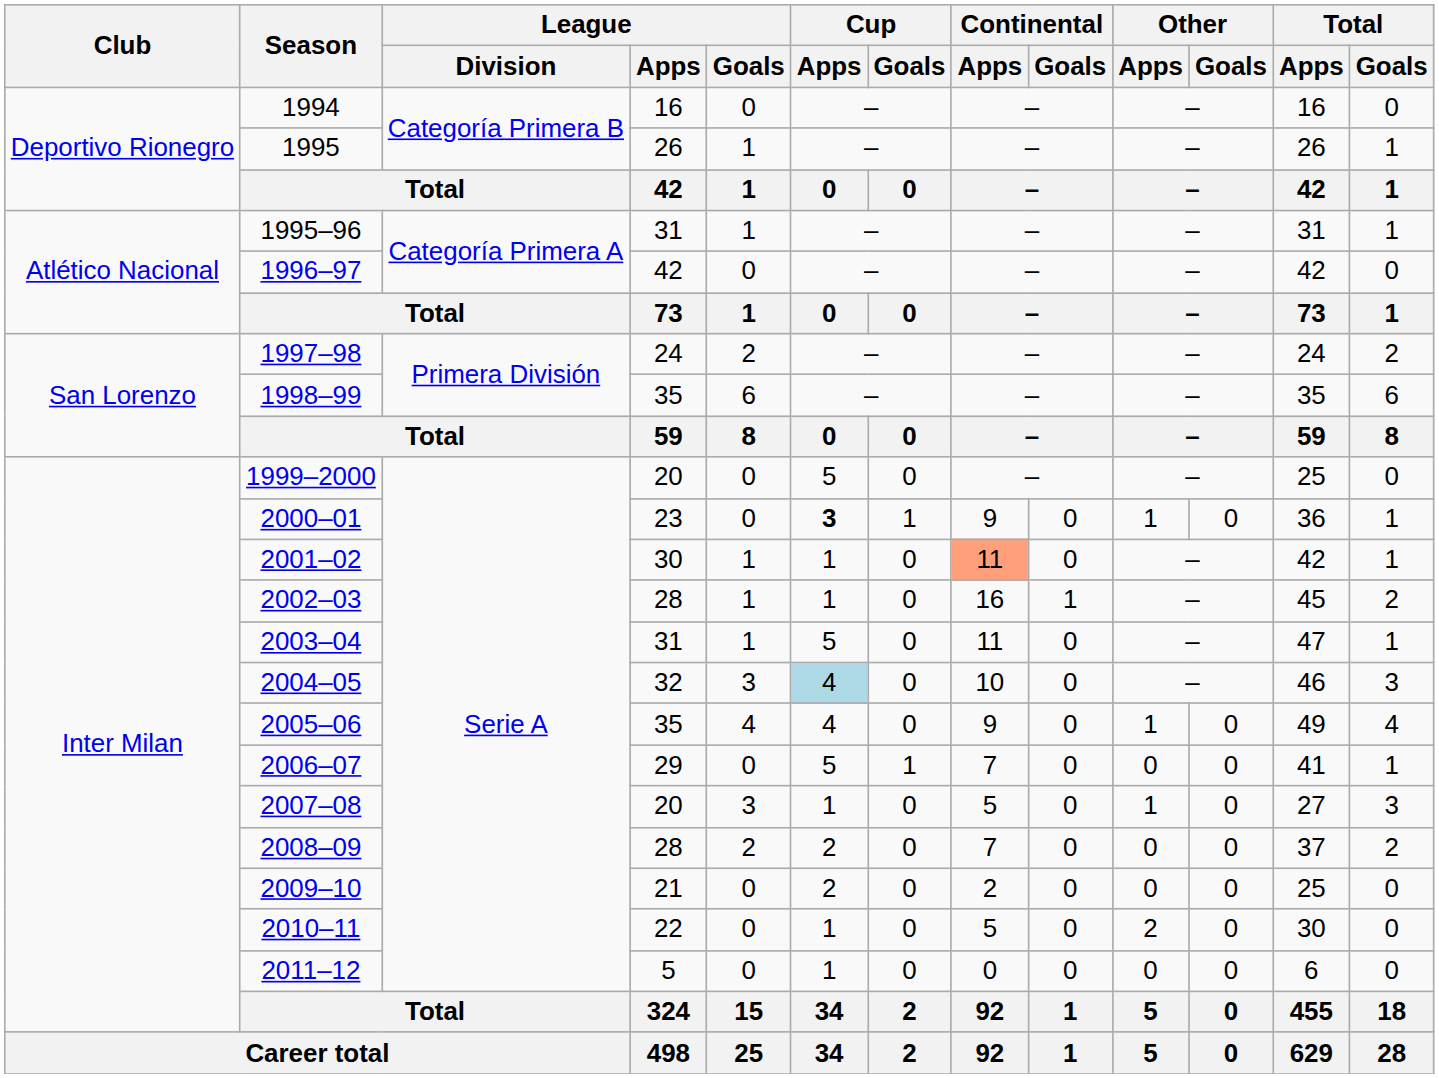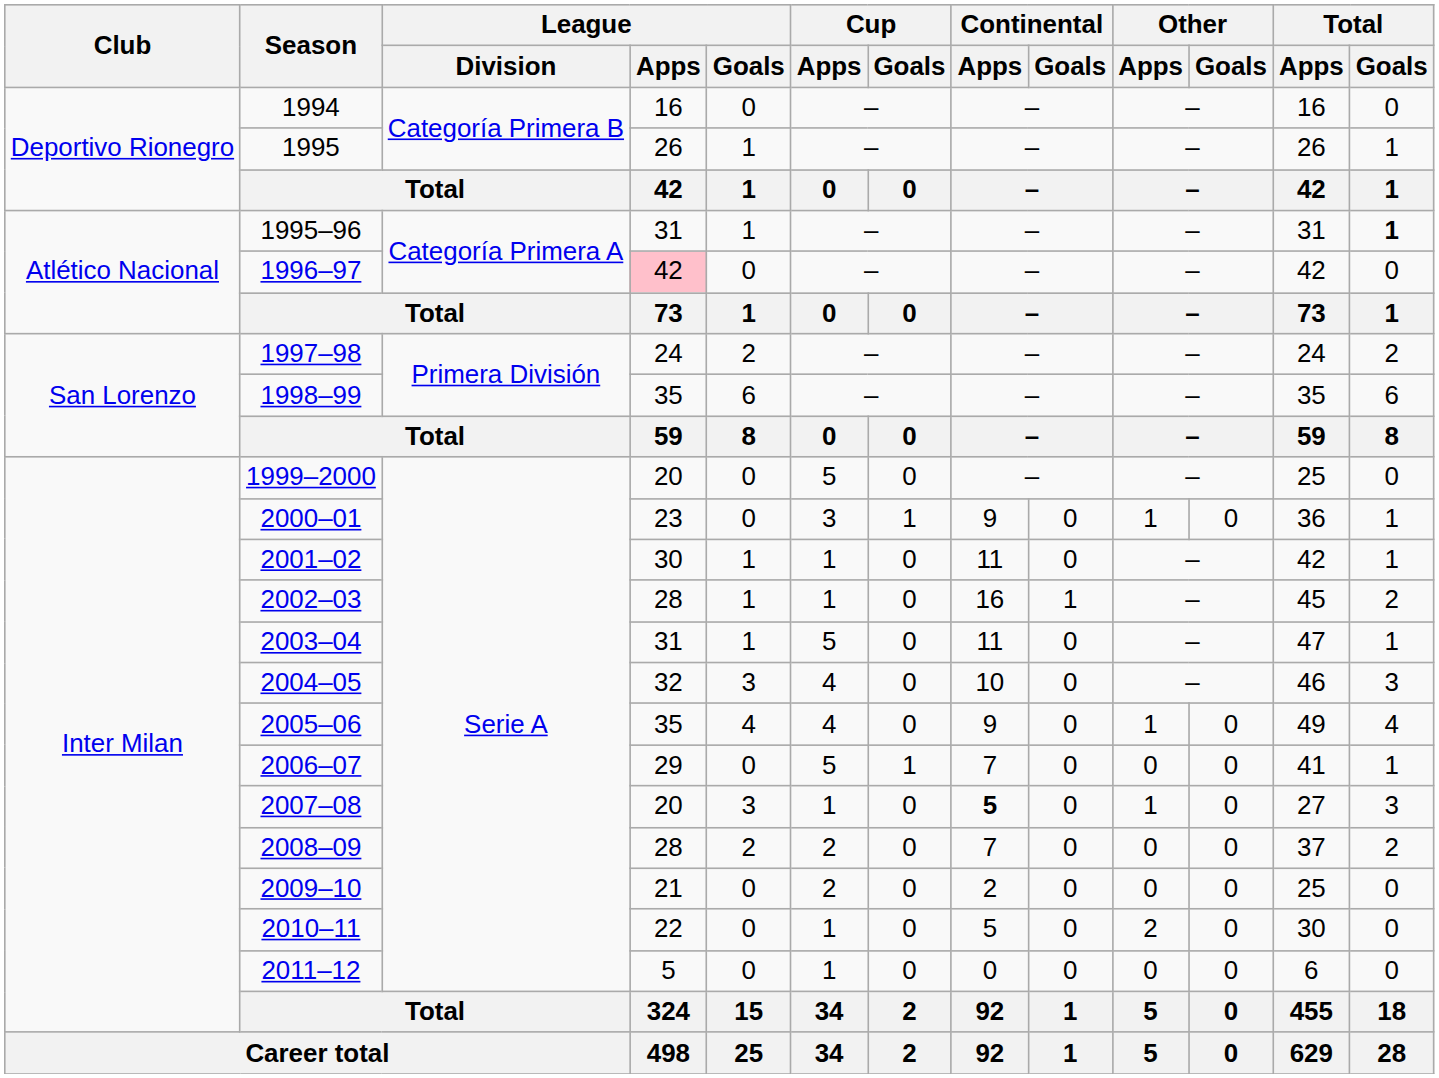(1392, 230) normal -> (1392, 230) bold
(668, 271) no background -> (668, 271) pink background
(829, 518) bold -> (829, 518) normal
(990, 559) lightsalmon background -> (990, 559) no background
(829, 682) lightblue background -> (829, 682) no background
(990, 806) normal -> (990, 806) bold
